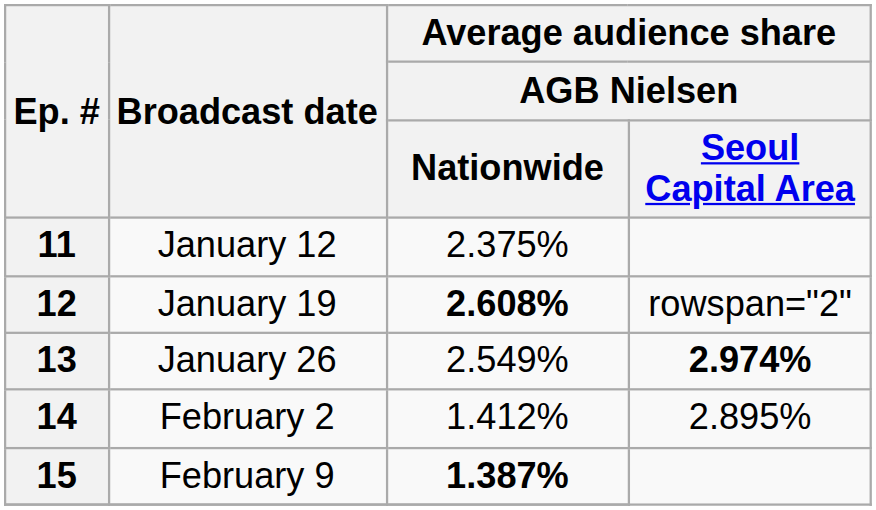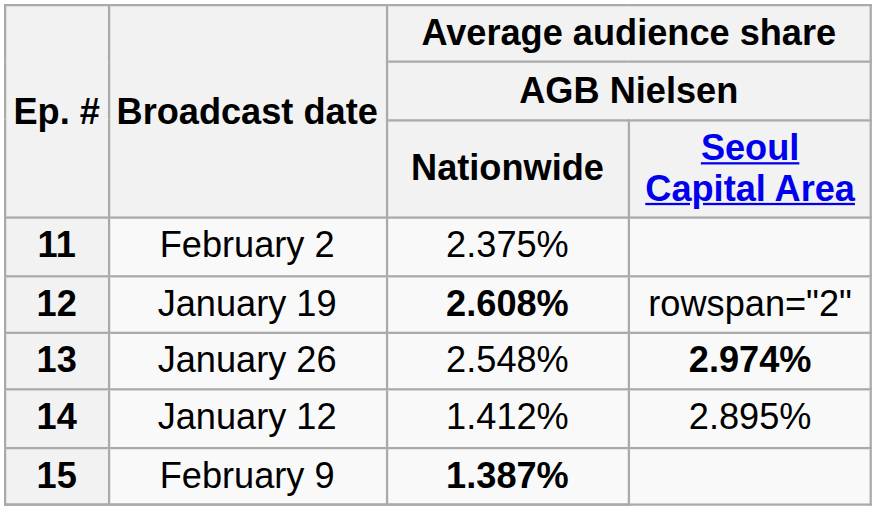(247, 245) January 12 -> (247, 245) February 2
(507, 360) 2.549% -> (507, 360) 2.548%
(247, 417) February 2 -> (247, 417) January 12
